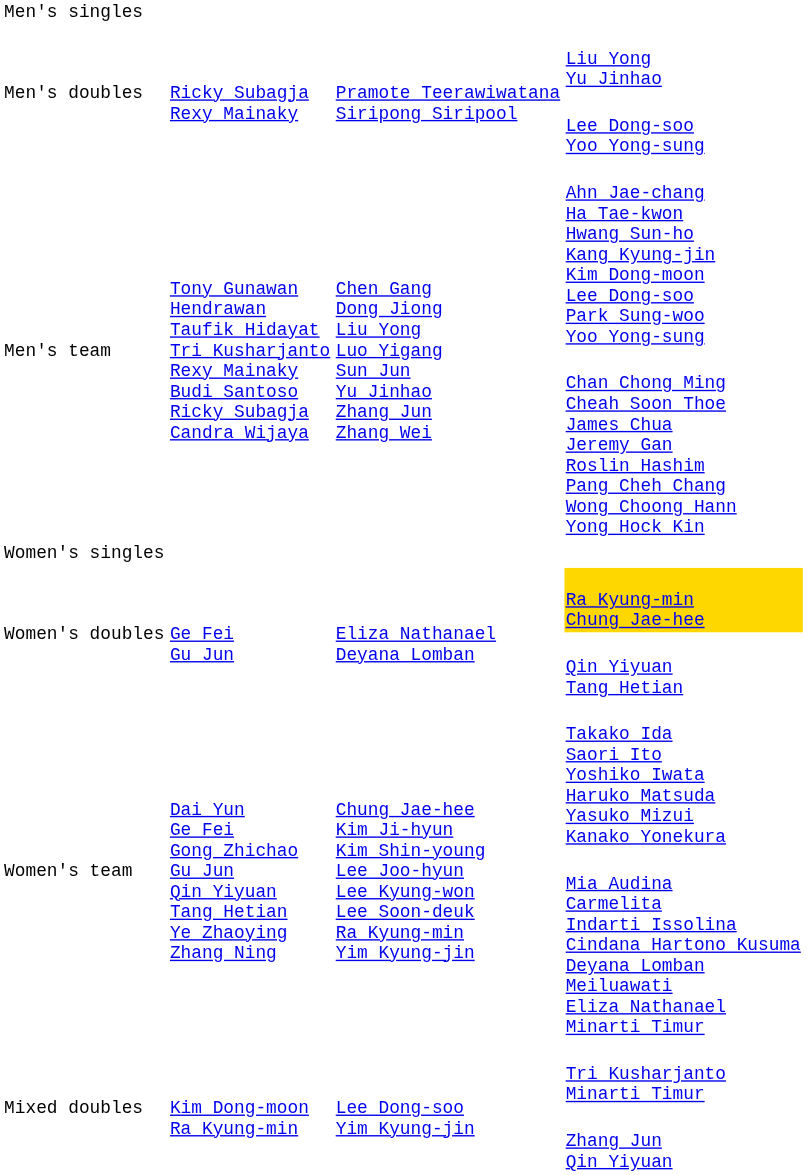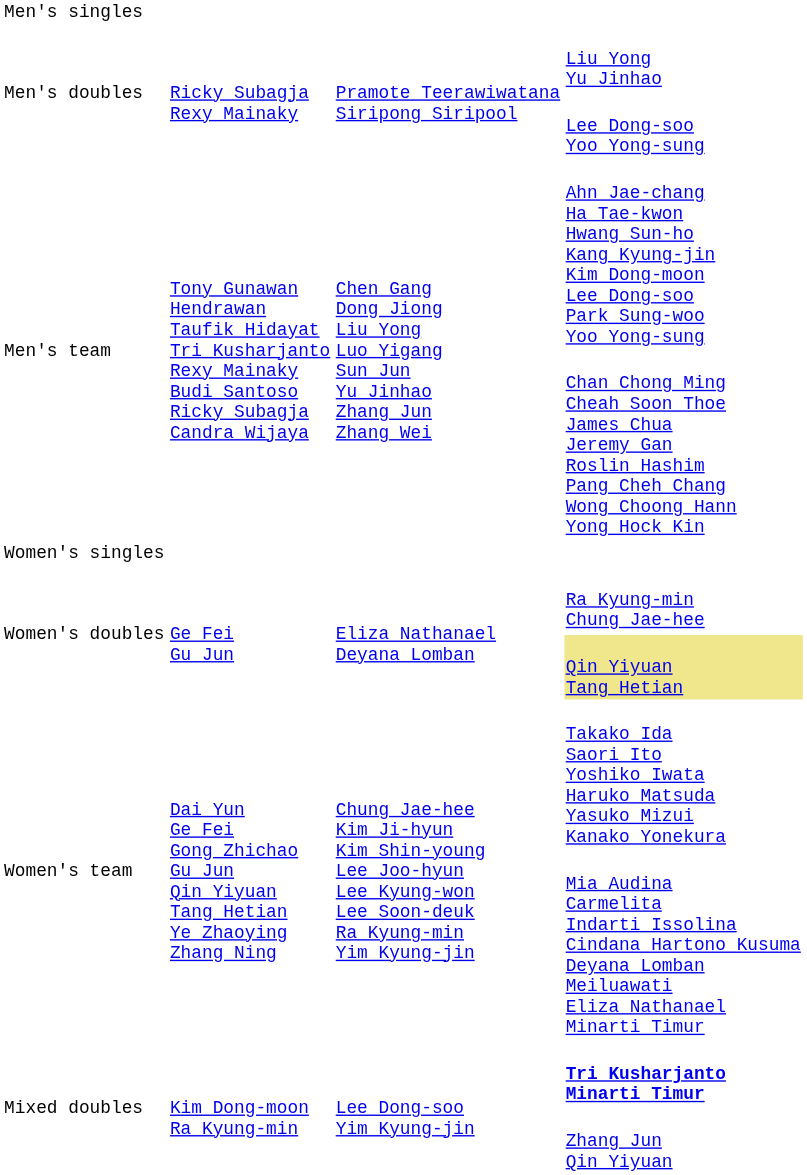(635, 610) gold background -> (635, 610) no background
(624, 678) no background -> (624, 678) khaki background
(646, 1084) normal -> (646, 1084) bold
